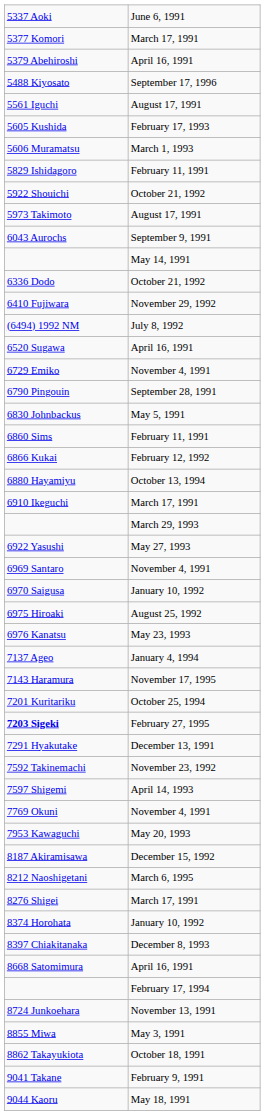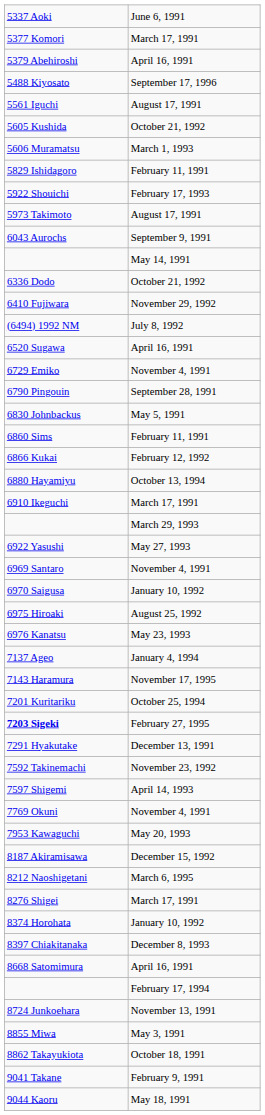(170, 126) February 17, 1993 -> (168, 126) October 21, 1992
(168, 193) October 21, 1992 -> (170, 193) February 17, 1993
